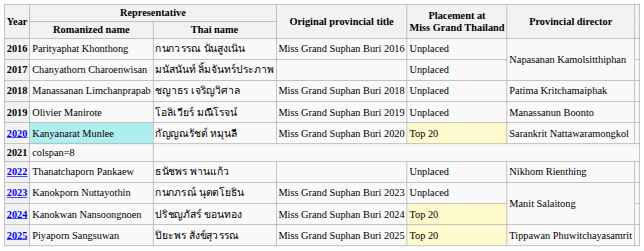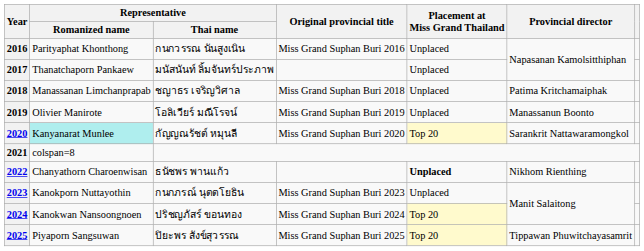(90, 70) Chanyathorn Charoenwisan -> (83, 70) Thanatchaporn Pankaew
(83, 171) Thanatchaporn Pankaew -> (90, 171) Chanyathorn Charoenwisan
(429, 171) normal -> (430, 171) bold
